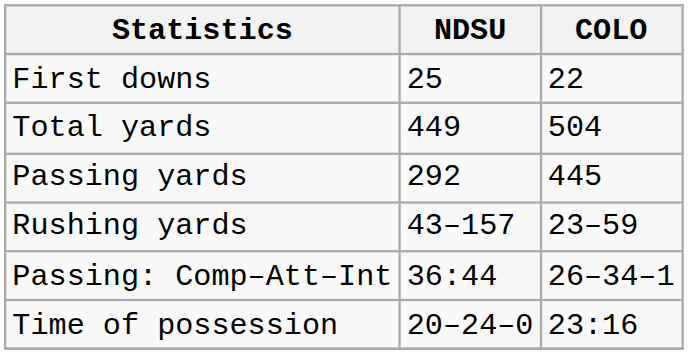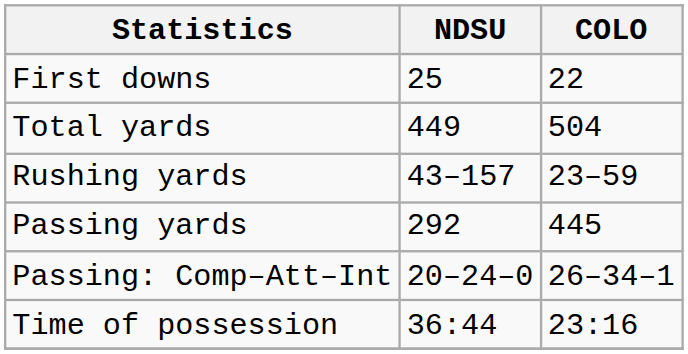rows swapped: (130, 227) <-> (130, 177)
(452, 276) 36:44 -> (470, 276) 20–24–0
(470, 325) 20–24–0 -> (452, 325) 36:44
